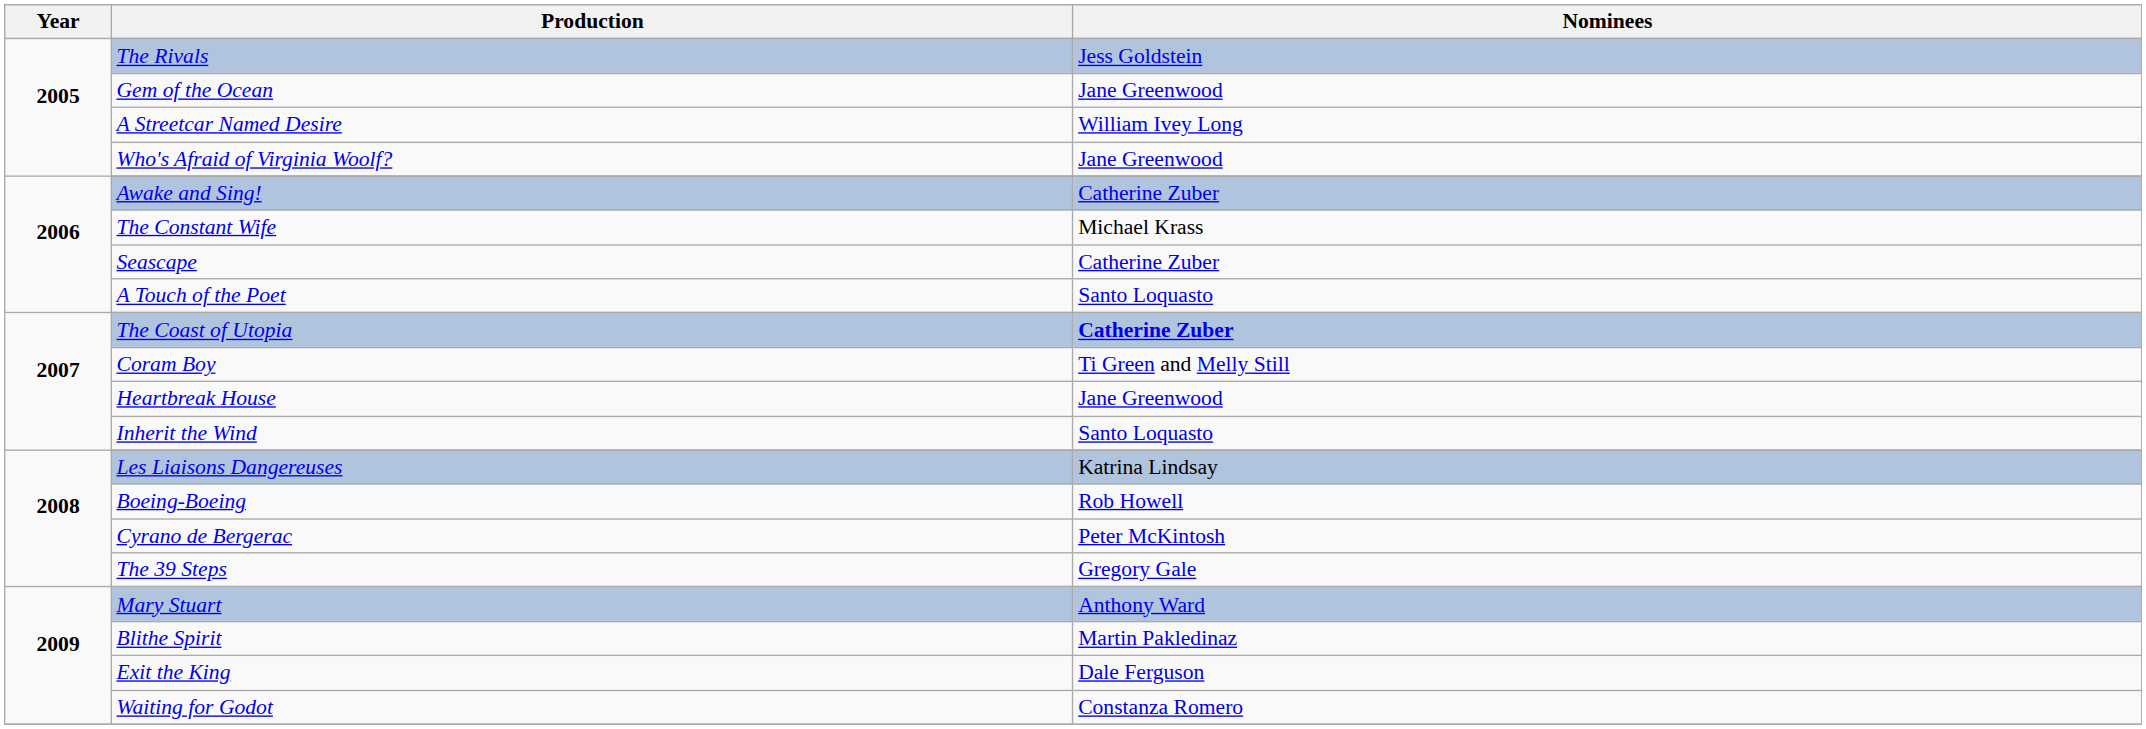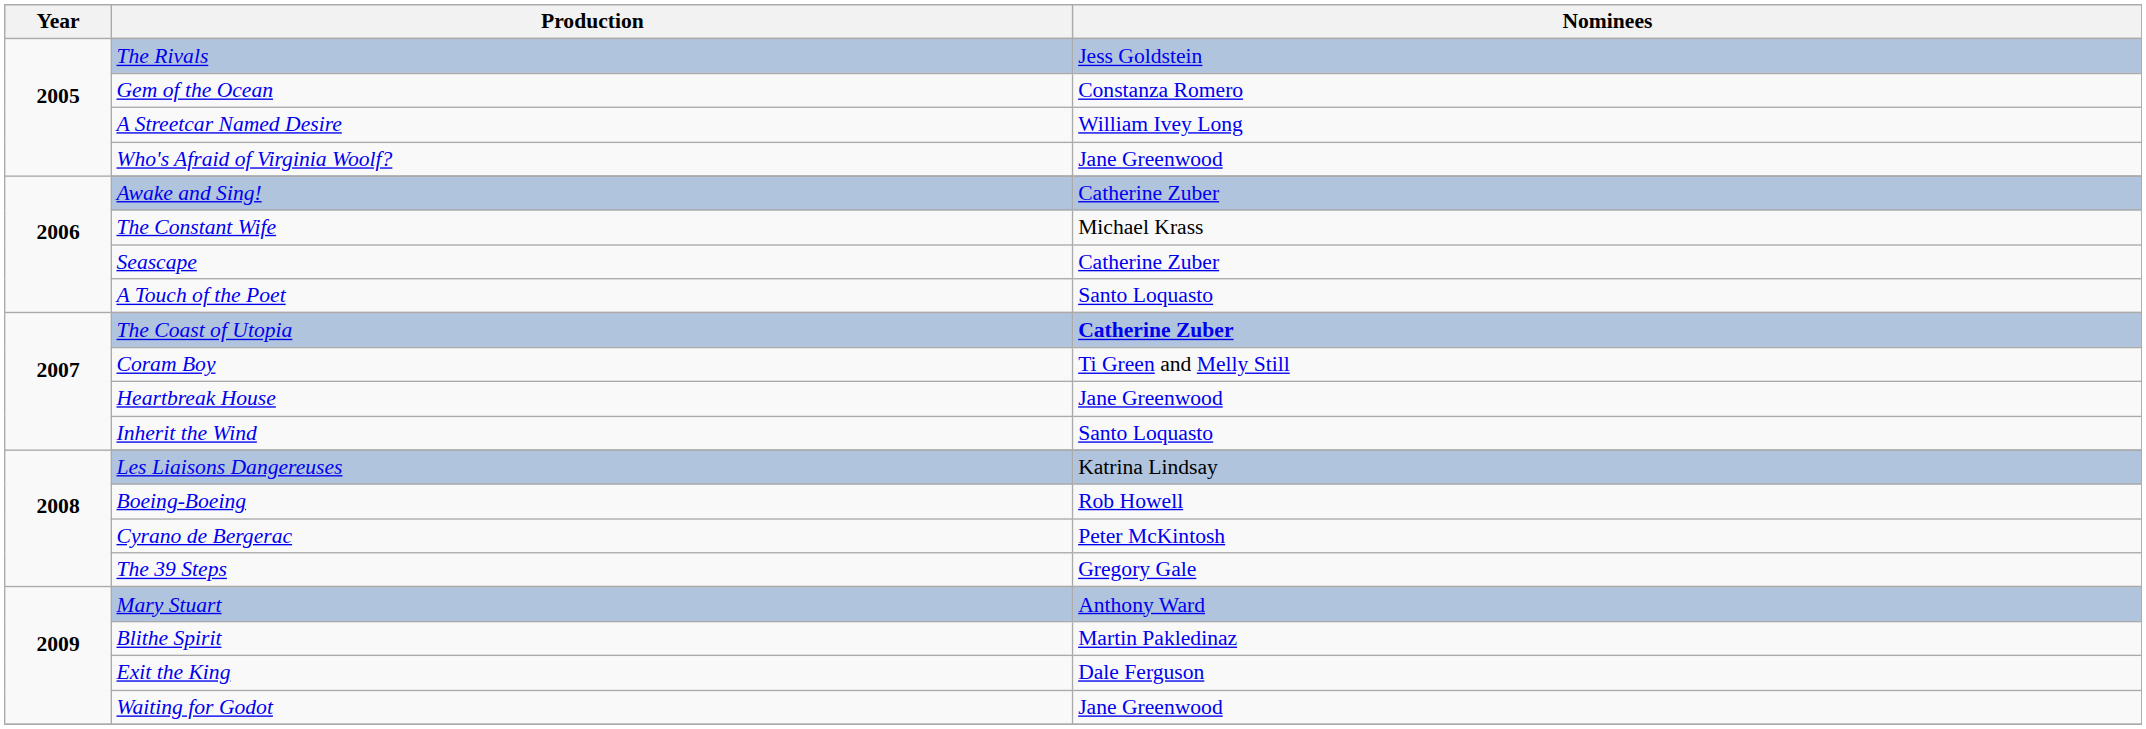(1150, 90) Jane Greenwood -> (1161, 90) Constanza Romero
(1161, 706) Constanza Romero -> (1150, 706) Jane Greenwood
